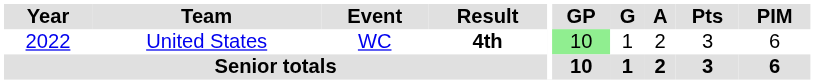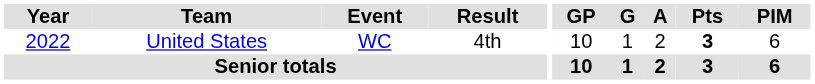(488, 41) bold -> (488, 41) normal
(581, 41) lightgreen background -> (581, 41) no background
(708, 41) normal -> (708, 41) bold
